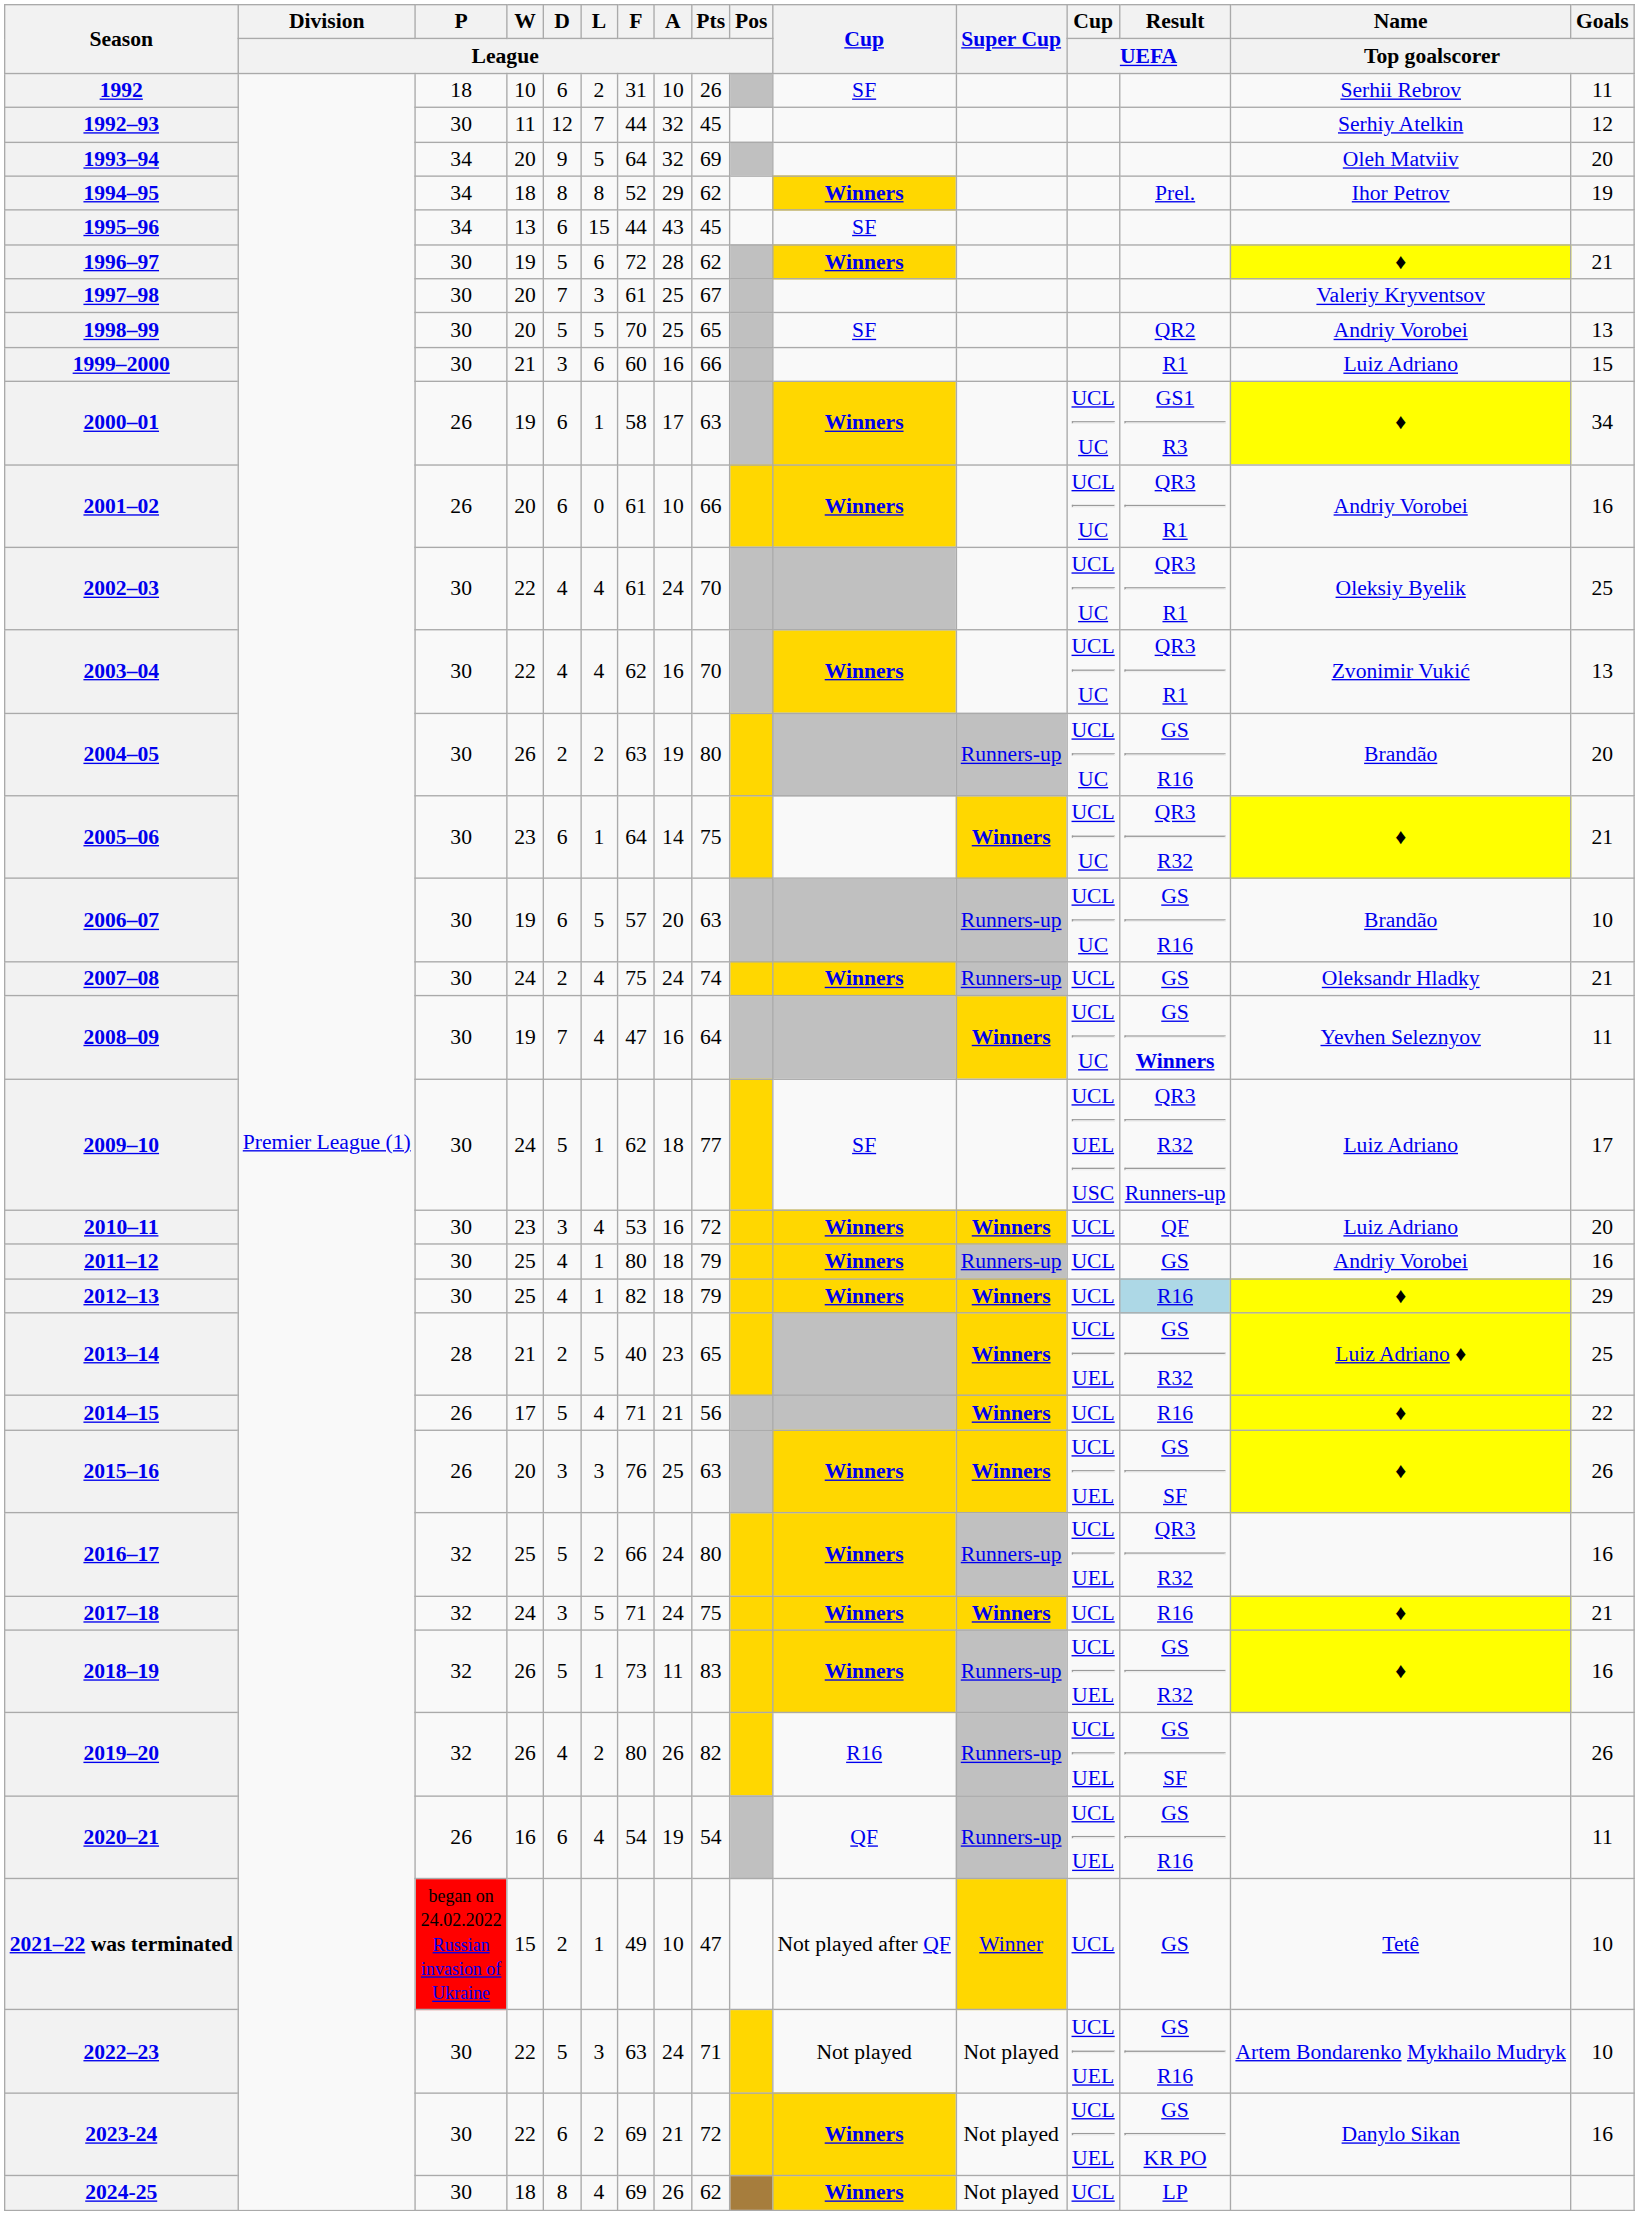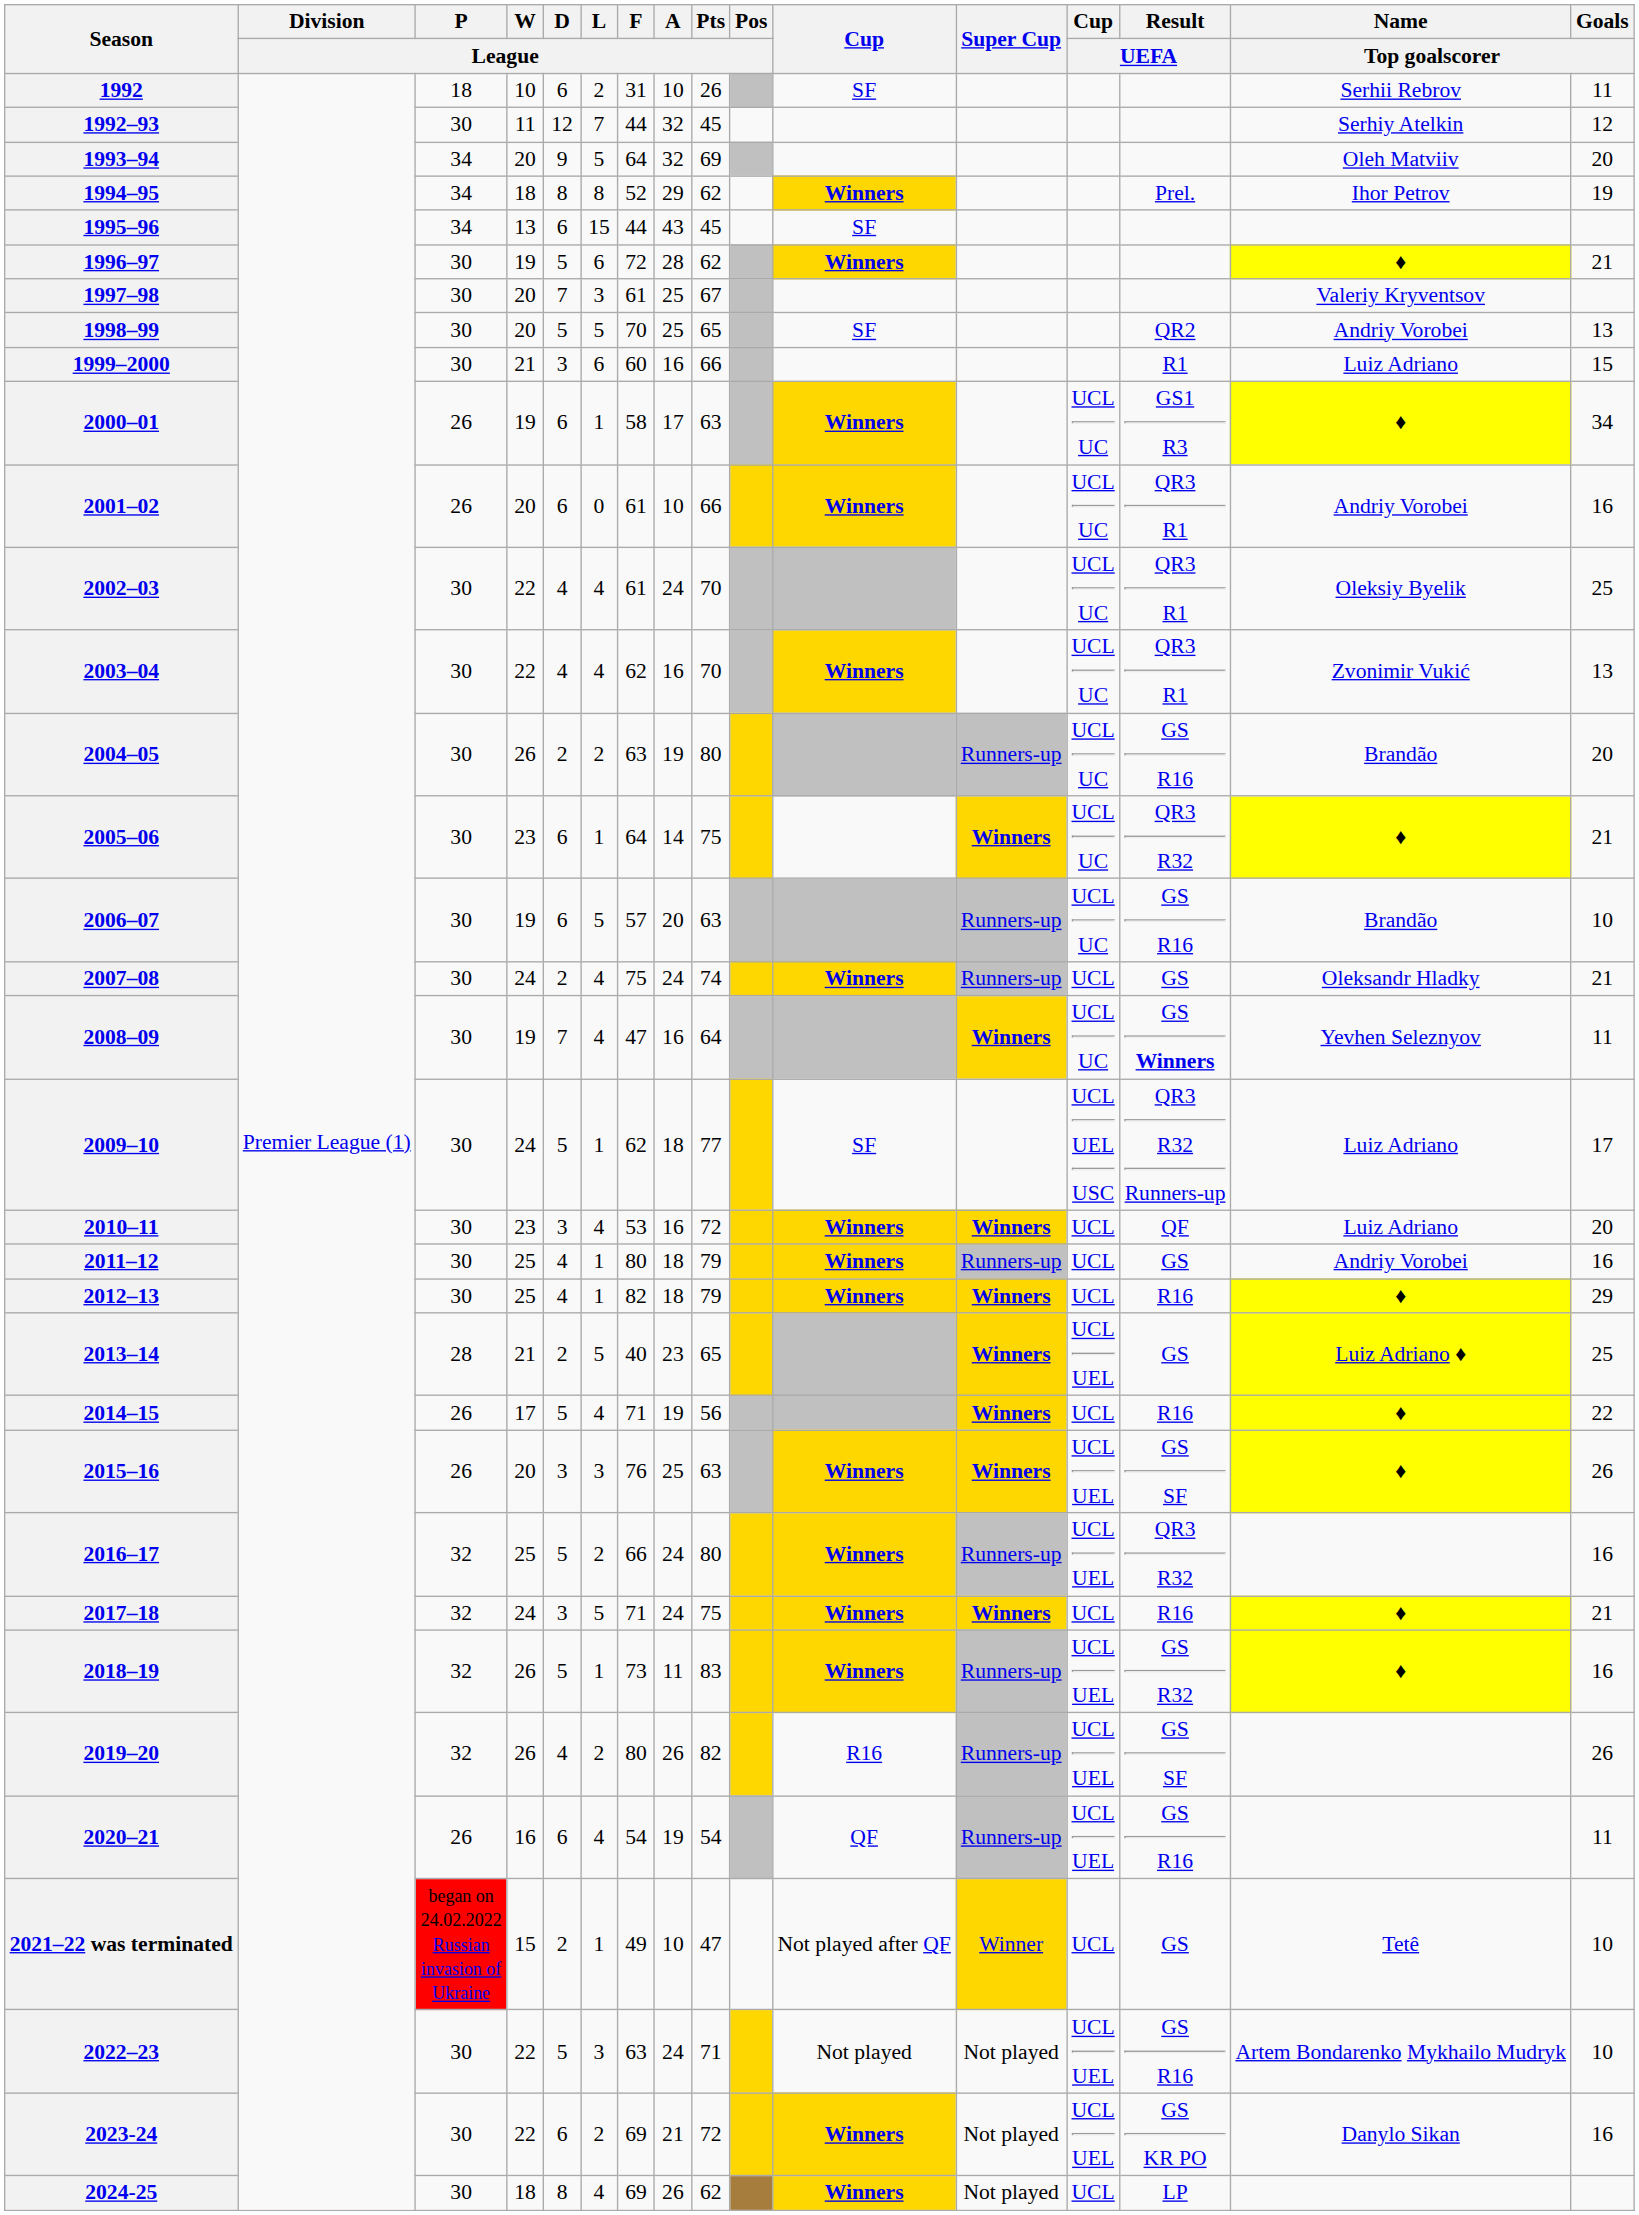(1175, 1295) lightblue background -> (1175, 1295) no background
(1175, 1354) GS R32 -> (1175, 1354) GS
(673, 1412) 21 -> (673, 1412) 19
